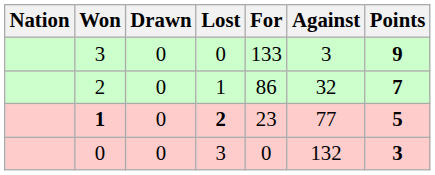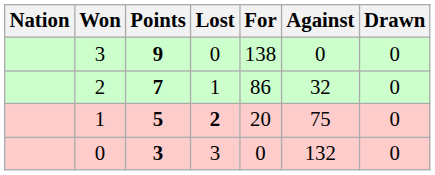columns swapped: (161, 20) <-> (398, 20)
(266, 53) 133 -> (260, 53) 138
(326, 53) 3 -> (320, 53) 0
(100, 119) bold -> (100, 119) normal
(266, 119) 23 -> (260, 119) 20
(326, 119) 77 -> (320, 119) 75
